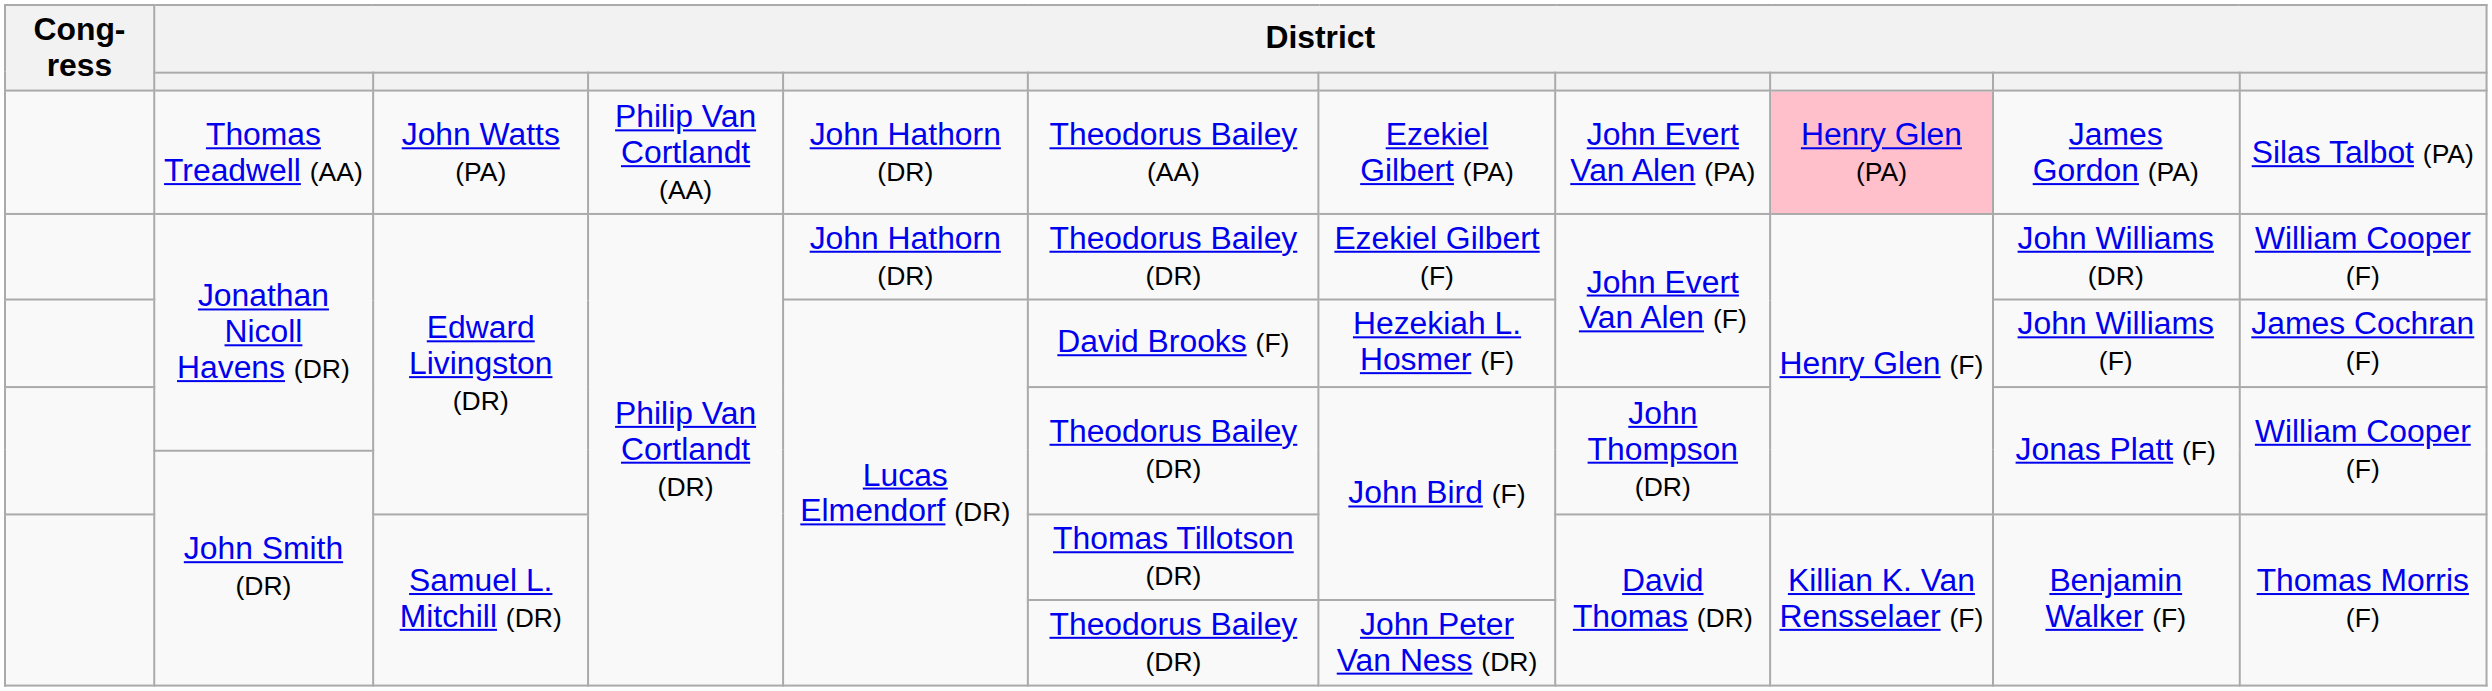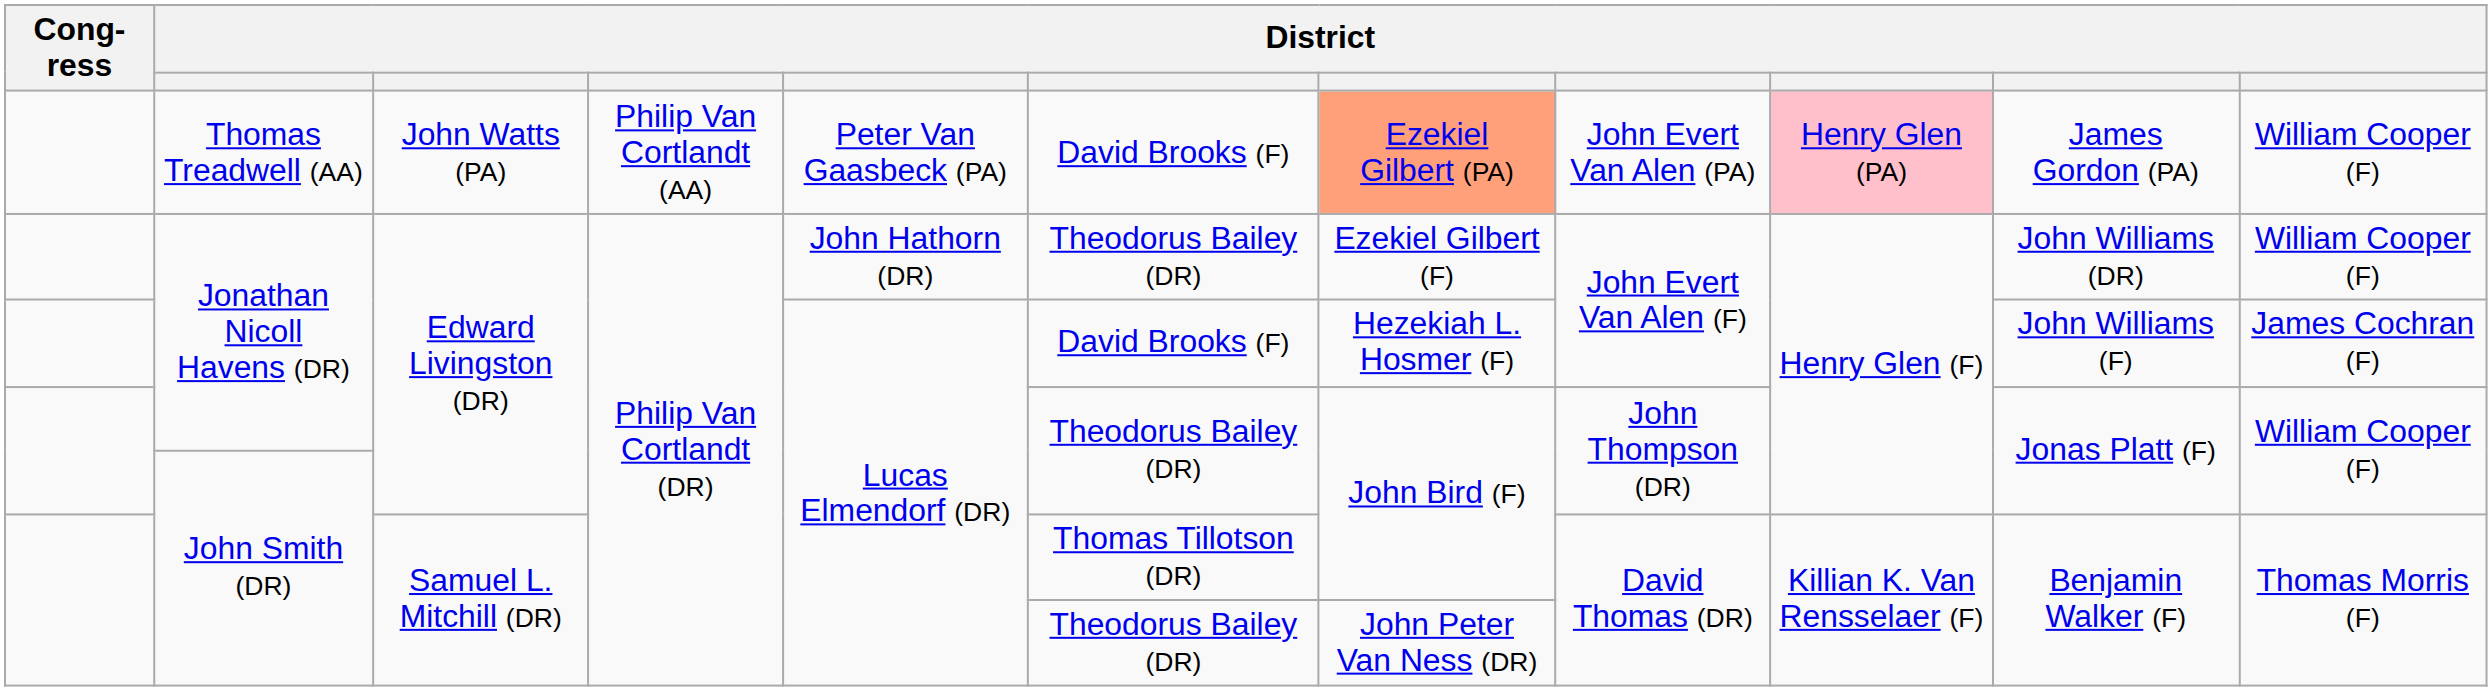(905, 151) John Hathorn (DR) -> (905, 151) Peter Van Gaasbeck (PA)
(1173, 151) Theodorus Bailey (AA) -> (1173, 151) David Brooks (F)
(1437, 151) no background -> (1437, 151) lightsalmon background
(2363, 151) Silas Talbot (PA) -> (2363, 151) William Cooper (F)
